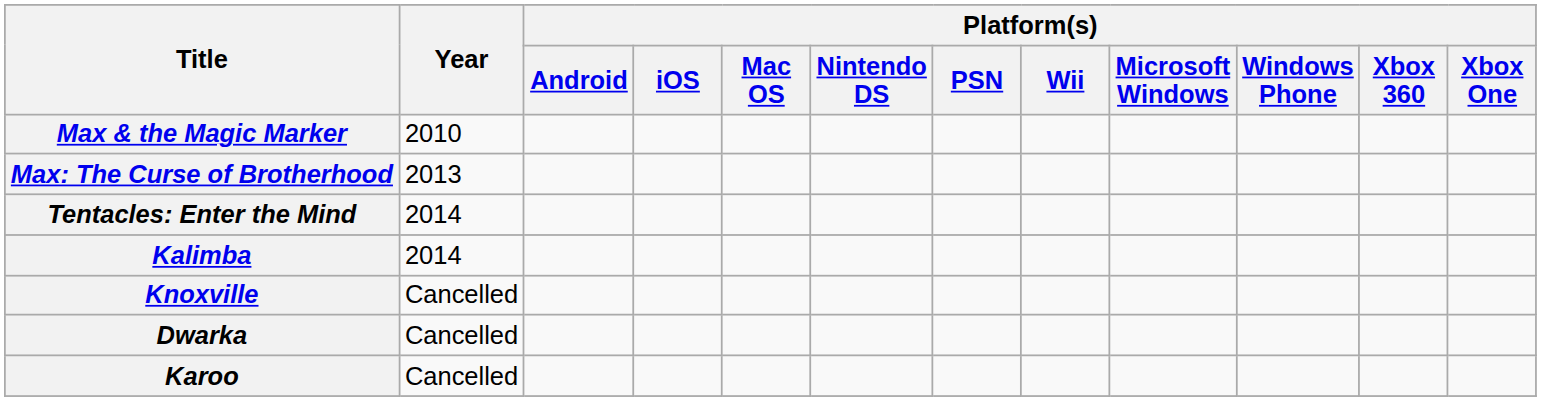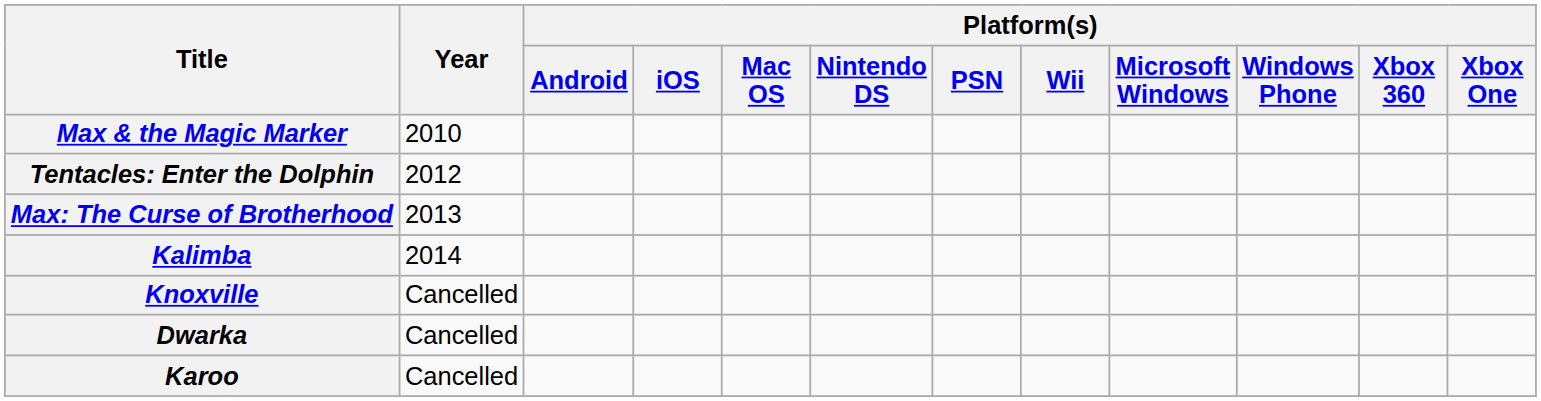+ row: (202, 175)
- row: (202, 215)
